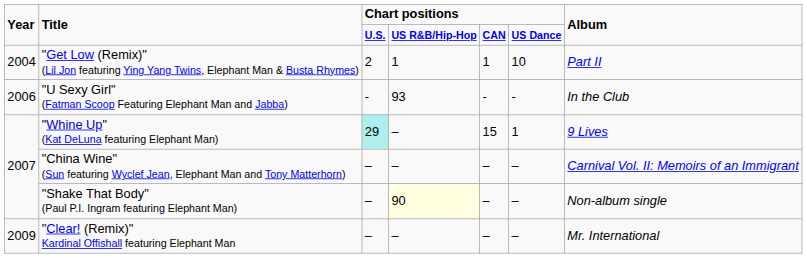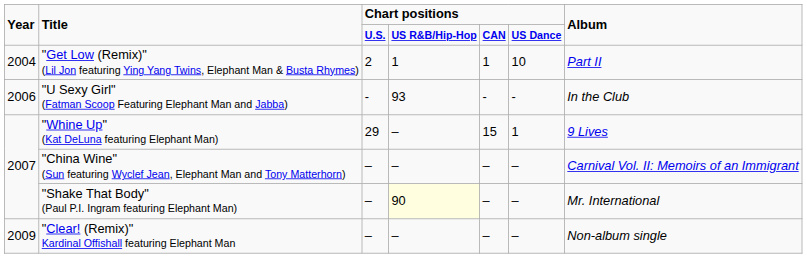(372, 131) paleturquoise background -> (372, 131) no background
(617, 201) Non-album single -> (613, 201) Mr. International
(613, 235) Mr. International -> (617, 235) Non-album single
